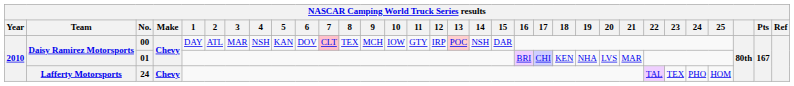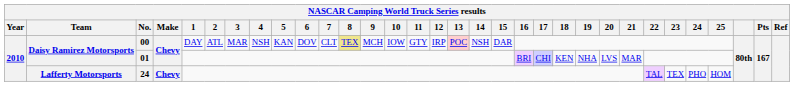(329, 42) pink background -> (329, 42) no background
(350, 42) no background -> (350, 42) khaki background
